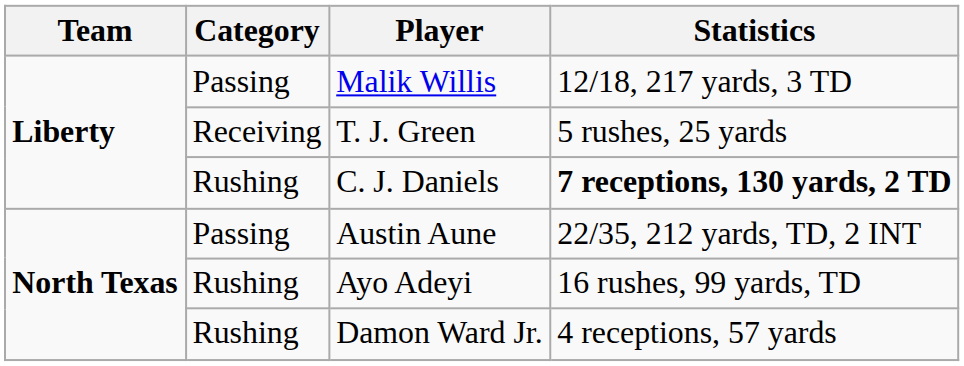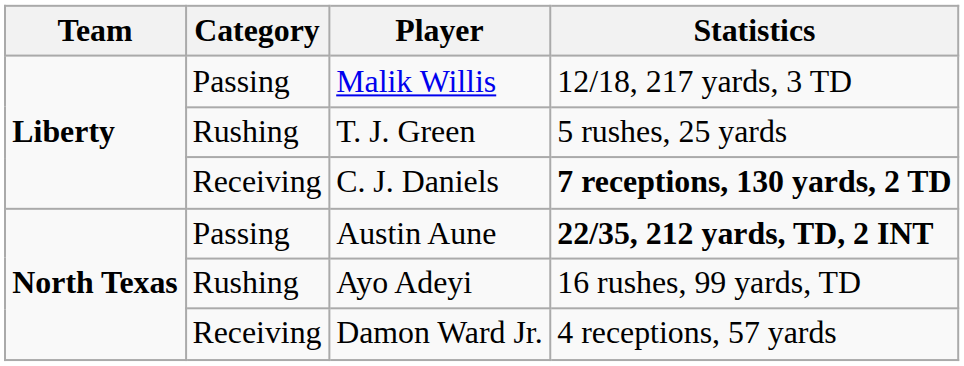(257, 131) Receiving -> (246, 131) Rushing
(246, 182) Rushing -> (257, 182) Receiving
(739, 232) normal -> (745, 232) bold
(246, 333) Rushing -> (257, 333) Receiving
